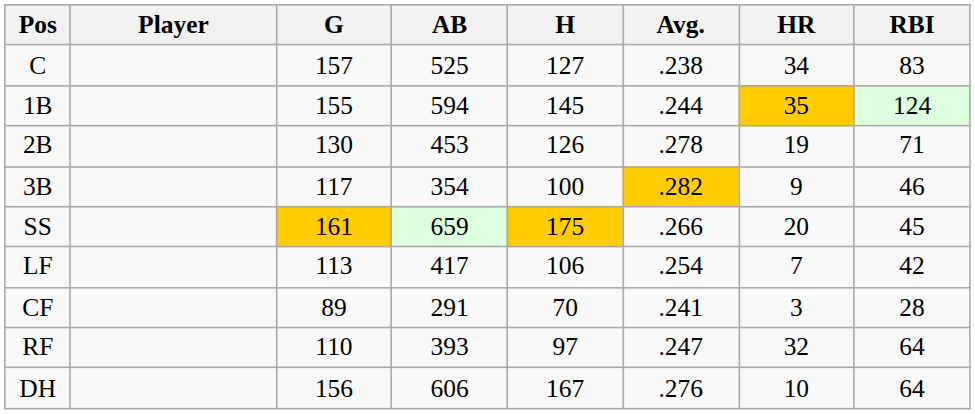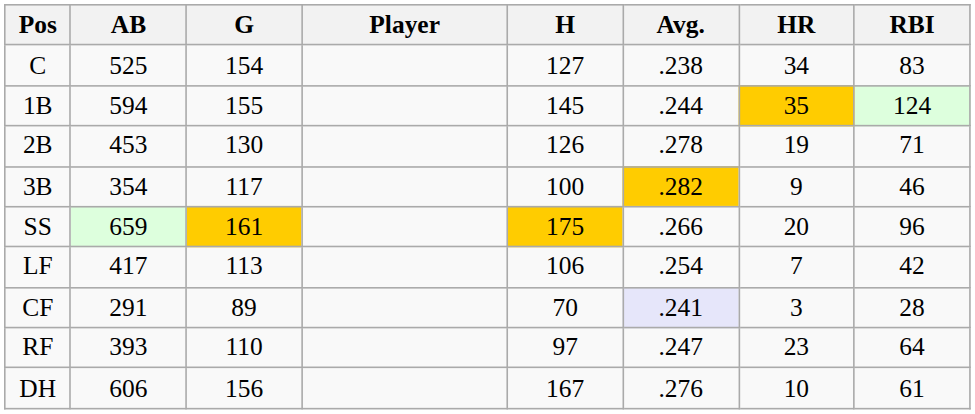columns swapped: (173, 24) <-> (450, 24)
(334, 65) 157 -> (244, 65) 154
(912, 226) 45 -> (912, 226) 96
(681, 307) no background -> (681, 307) lavender background
(796, 347) 32 -> (796, 347) 23
(912, 387) 64 -> (912, 387) 61
